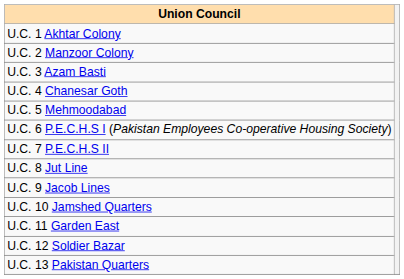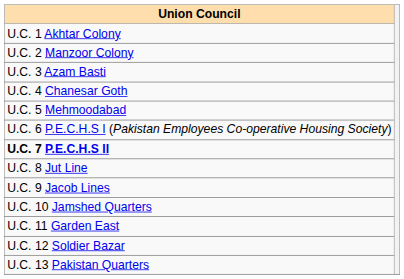(58, 149) normal -> (58, 149) bold
